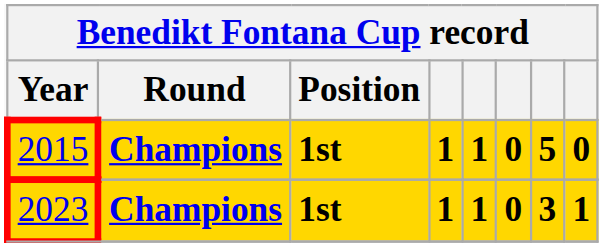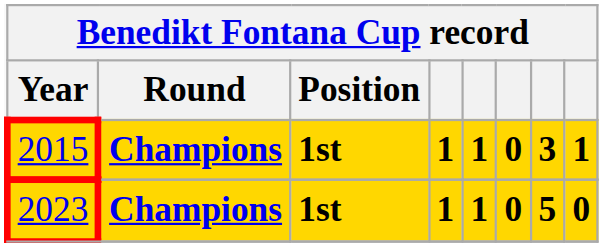(547, 149) 5 -> (547, 149) 3
(581, 149) 0 -> (581, 149) 1
(547, 209) 3 -> (547, 209) 5
(581, 209) 1 -> (581, 209) 0
